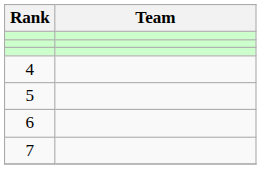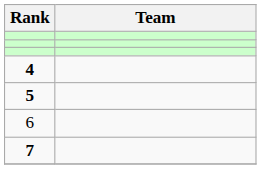(30, 68) normal -> (30, 68) bold
(30, 96) normal -> (30, 96) bold
(30, 150) normal -> (30, 150) bold
